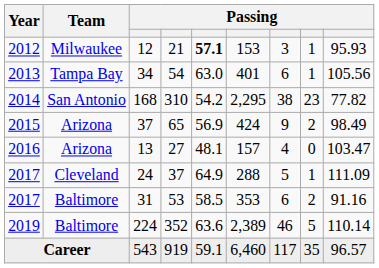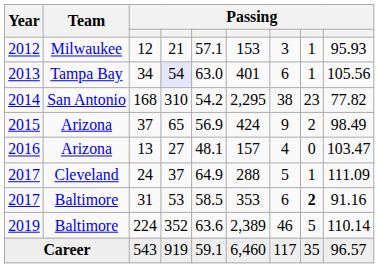(209, 49) bold -> (209, 49) normal
(176, 74) no background -> (176, 74) lavender background
(312, 200) normal -> (312, 200) bold
